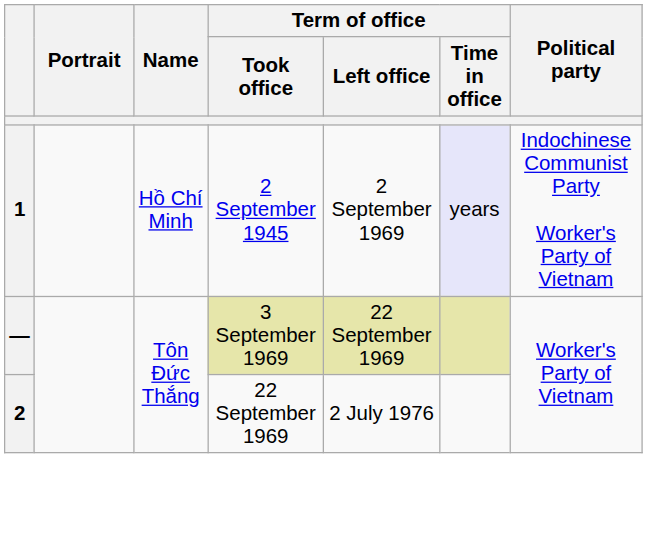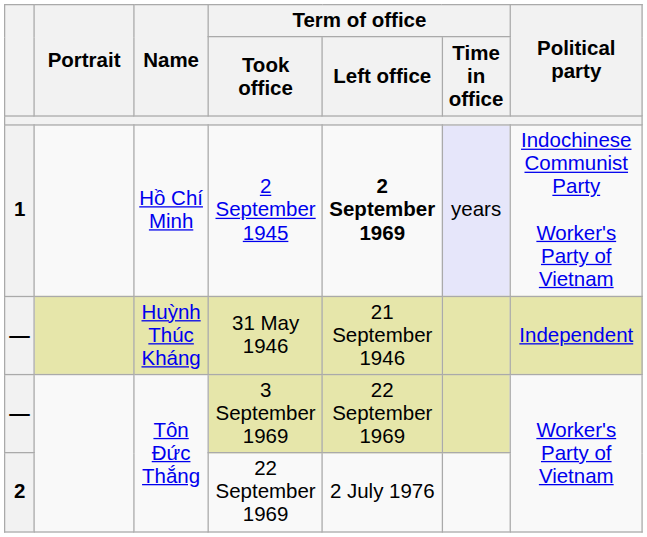(382, 210) normal -> (382, 210) bold
+ row: (266, 334)
